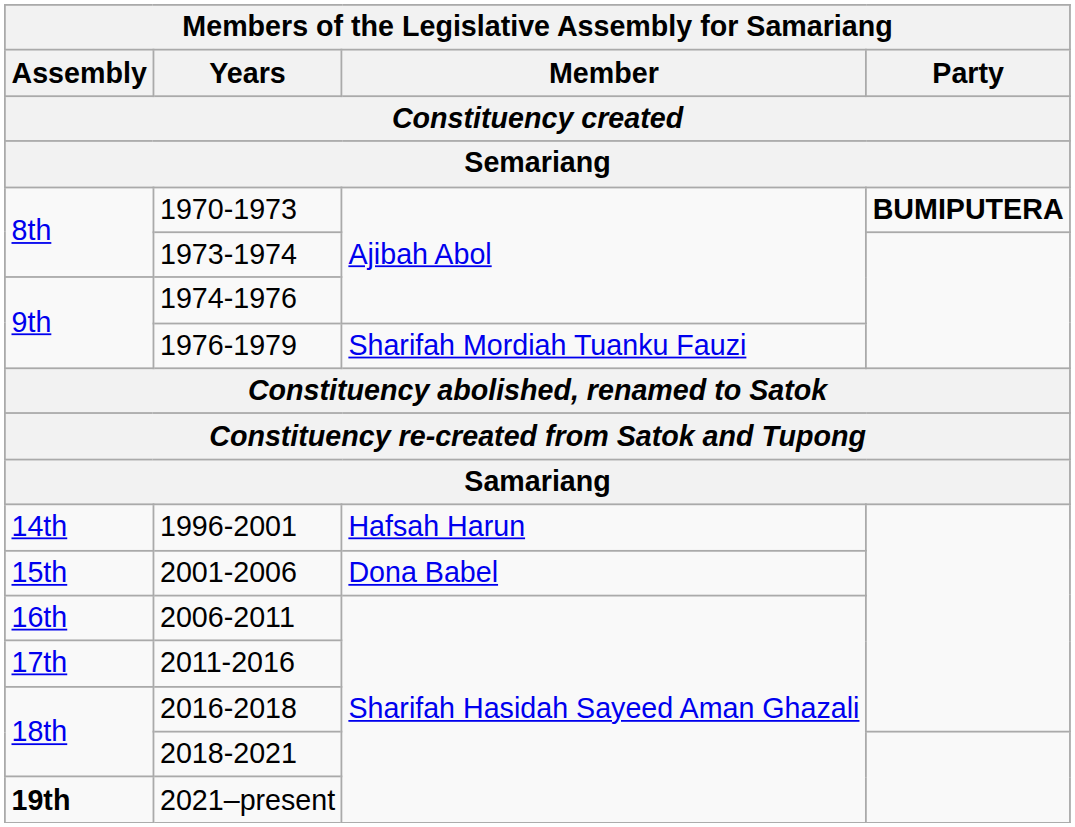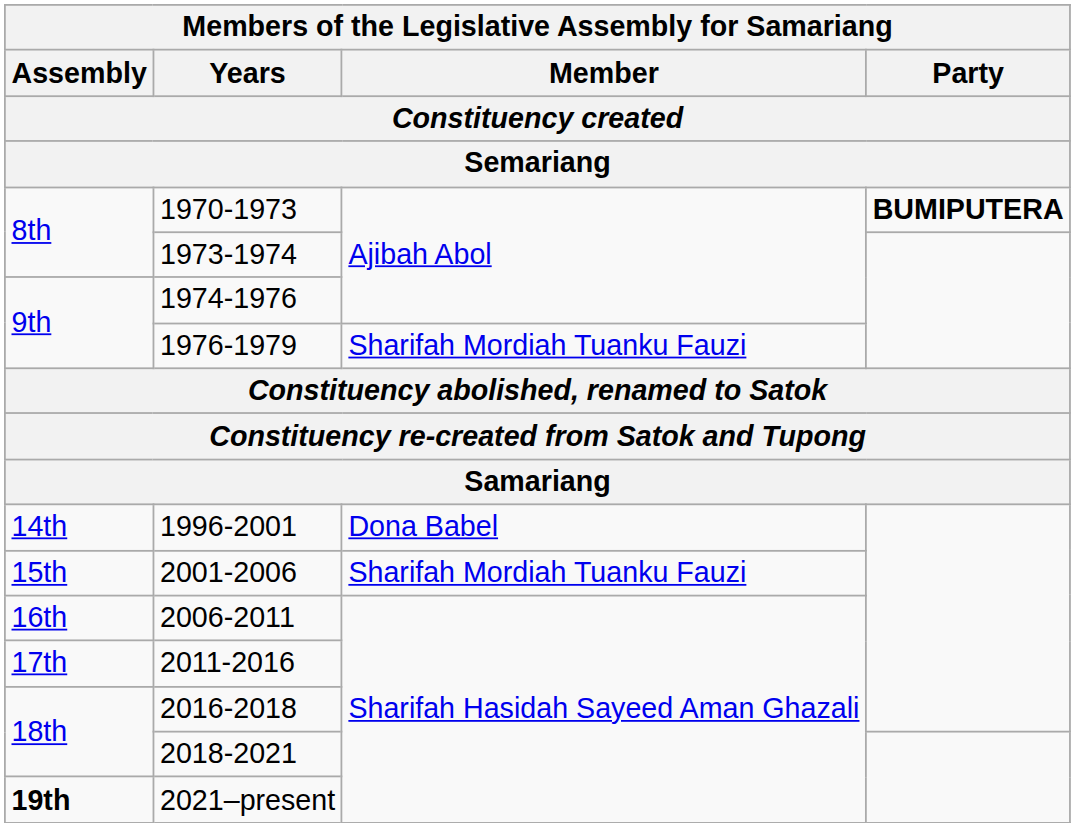(437, 526) Hafsah Harun -> (423, 526) Dona Babel
(423, 572) Dona Babel -> (547, 572) Sharifah Mordiah Tuanku Fauzi
